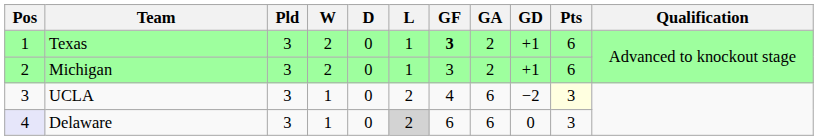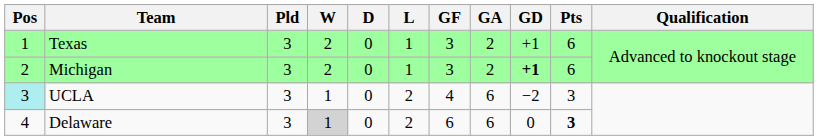(450, 43) bold -> (450, 43) normal
(531, 69) normal -> (531, 69) bold
(25, 95) no background -> (25, 95) paleturquoise background
(571, 95) lightyellow background -> (571, 95) no background
(25, 122) lavender background -> (25, 122) no background
(328, 122) no background -> (328, 122) lightgrey background
(409, 122) lightgrey background -> (409, 122) no background
(571, 122) normal -> (571, 122) bold
